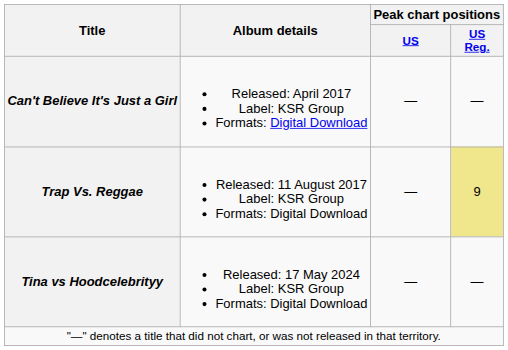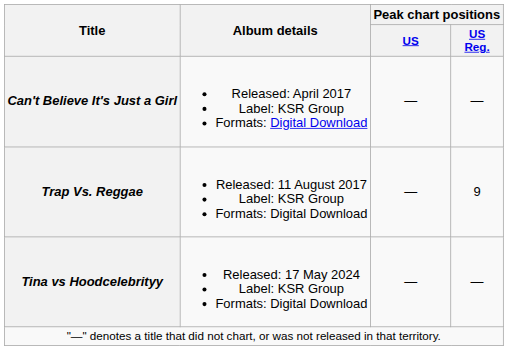(477, 191) khaki background -> (477, 191) no background
